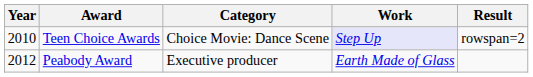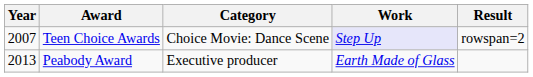(22, 38) 2010 -> (22, 38) 2007
(22, 60) 2012 -> (22, 60) 2013
